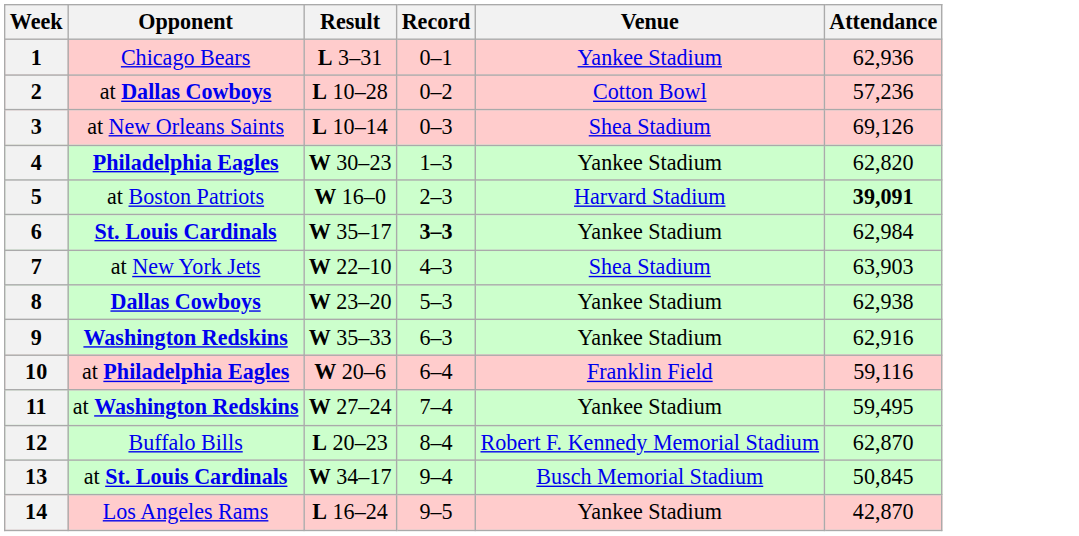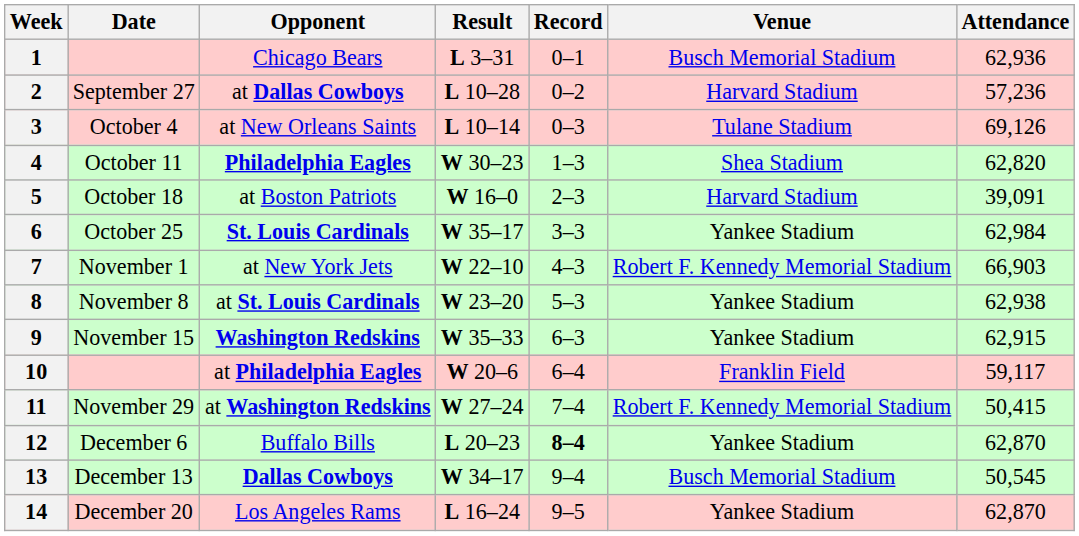+ column: (134, 22)
(650, 57) Yankee Stadium -> (782, 57) Busch Memorial Stadium
(650, 92) Cotton Bowl -> (782, 92) Harvard Stadium
(650, 127) Shea Stadium -> (782, 127) Tulane Stadium
(650, 162) Yankee Stadium -> (782, 162) Shea Stadium
(883, 197) bold -> (1015, 197) normal
(436, 232) bold -> (568, 232) normal
(650, 267) Shea Stadium -> (782, 267) Robert F. Kennedy Memorial Stadium
(883, 267) 63,903 -> (1015, 267) 66,903
(186, 302) Dallas Cowboys -> (318, 302) at St. Louis Cardinals
(883, 337) 62,916 -> (1015, 337) 62,915
(883, 372) 59,116 -> (1015, 372) 59,117
(650, 407) Yankee Stadium -> (782, 407) Robert F. Kennedy Memorial Stadium
(883, 407) 59,495 -> (1015, 407) 50,415
(436, 442) normal -> (568, 442) bold
(650, 442) Robert F. Kennedy Memorial Stadium -> (782, 442) Yankee Stadium
(186, 477) at St. Louis Cardinals -> (318, 477) Dallas Cowboys
(883, 477) 50,845 -> (1015, 477) 50,545
(883, 512) 42,870 -> (1015, 512) 62,870
